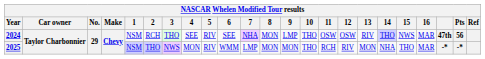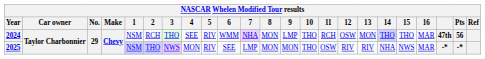(229, 35) SEE -> (229, 35) WMM
(328, 35) OSW -> (328, 35) RCH
(368, 35) RIV -> (368, 35) MON
(407, 35) NWS -> (407, 35) THO
(229, 48) WMM -> (229, 48) SEE
(328, 48) RCH -> (328, 48) OSW
(368, 48) MON -> (368, 48) RIV
(407, 48) THO -> (407, 48) NWS
